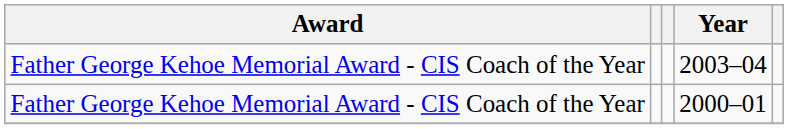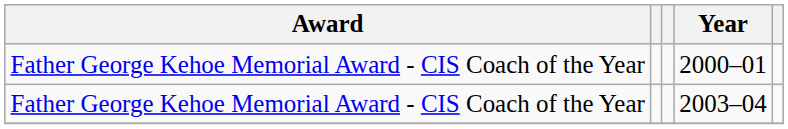rows swapped: (723, 103) <-> (723, 63)
